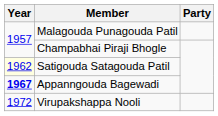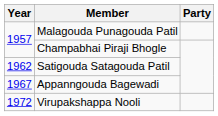(19, 66) lightyellow background -> (19, 66) no background
(19, 84) bold -> (19, 84) normal
